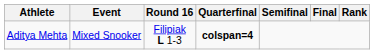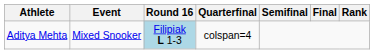(170, 35) no background -> (170, 35) lightblue background
(228, 35) bold -> (228, 35) normal
